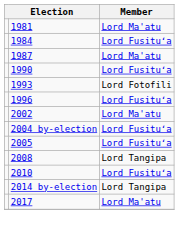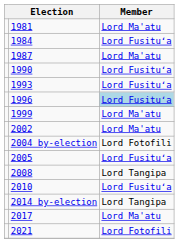(137, 85) Lord Fotofili -> (137, 85) Lord Fusituʻa
(137, 99) no background -> (137, 99) lightblue background
+ row: (22, 114)
(137, 129) Lord Fusituʻa -> (137, 143) Lord Fotofili
+ row: (22, 231)
